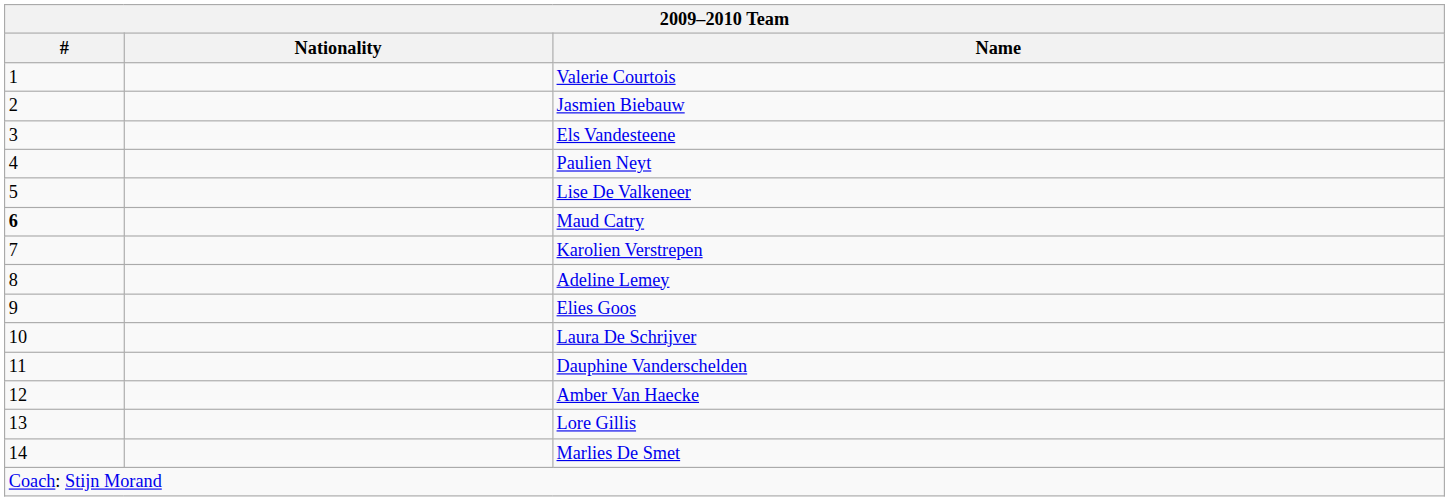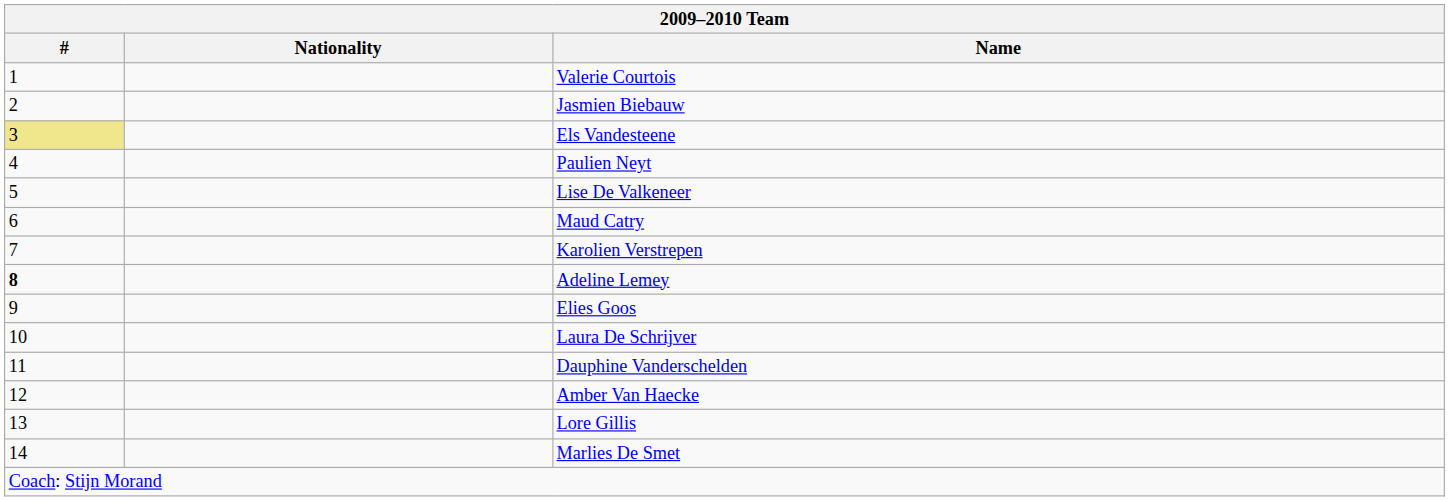(13, 134) no background -> (13, 134) khaki background
(13, 221) bold -> (13, 221) normal
(13, 279) normal -> (13, 279) bold
